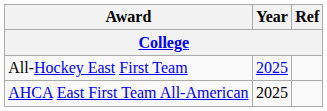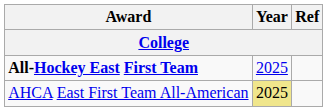(98, 67) normal -> (103, 67) bold
(272, 93) no background -> (272, 93) khaki background
